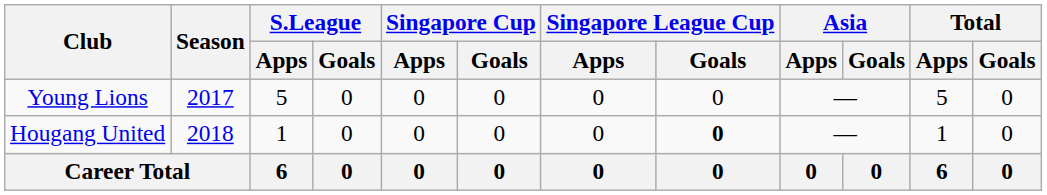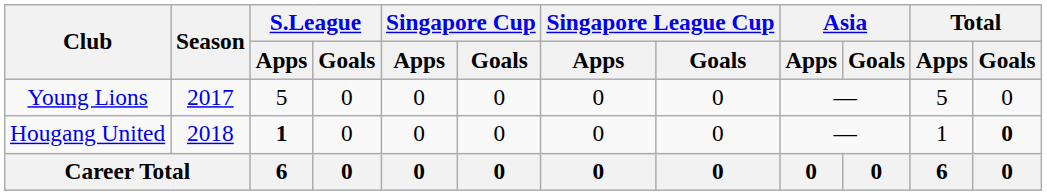(281, 134) normal -> (281, 134) bold
(718, 134) bold -> (718, 134) normal
(1007, 134) normal -> (1007, 134) bold
